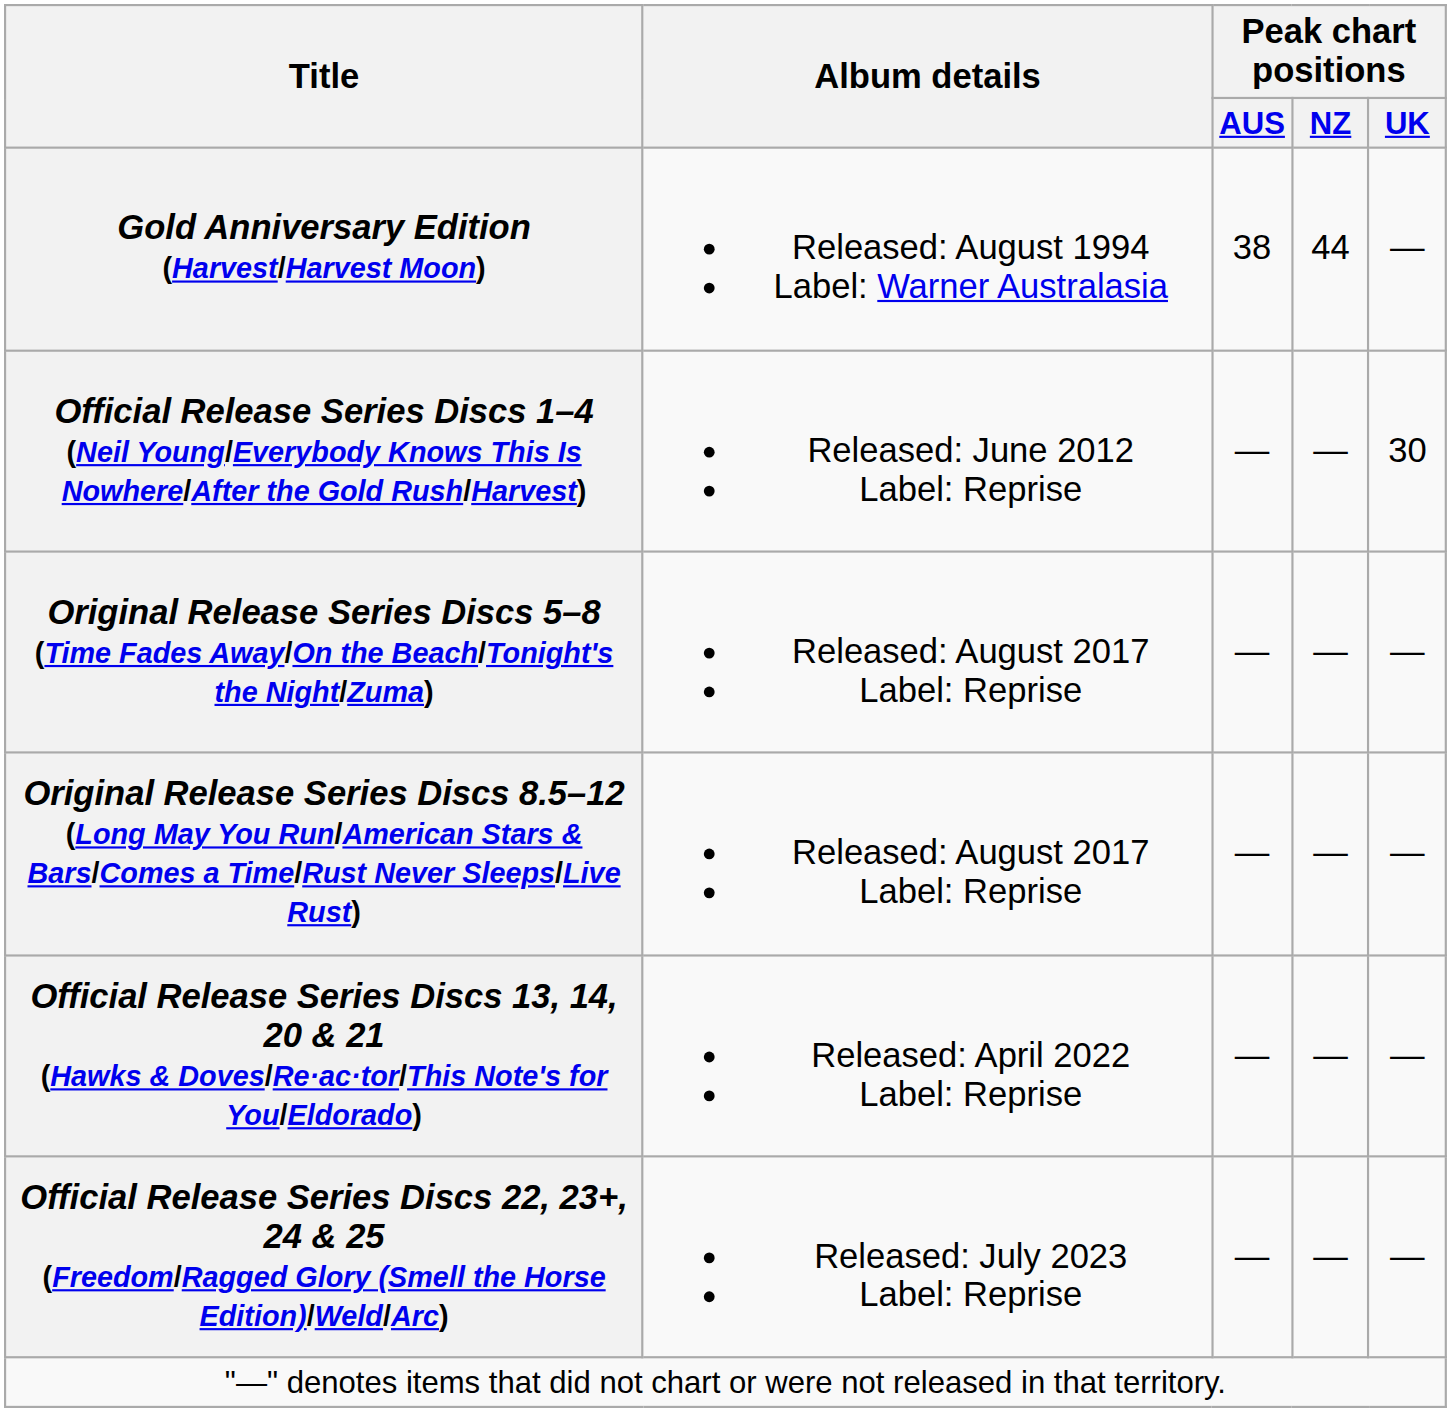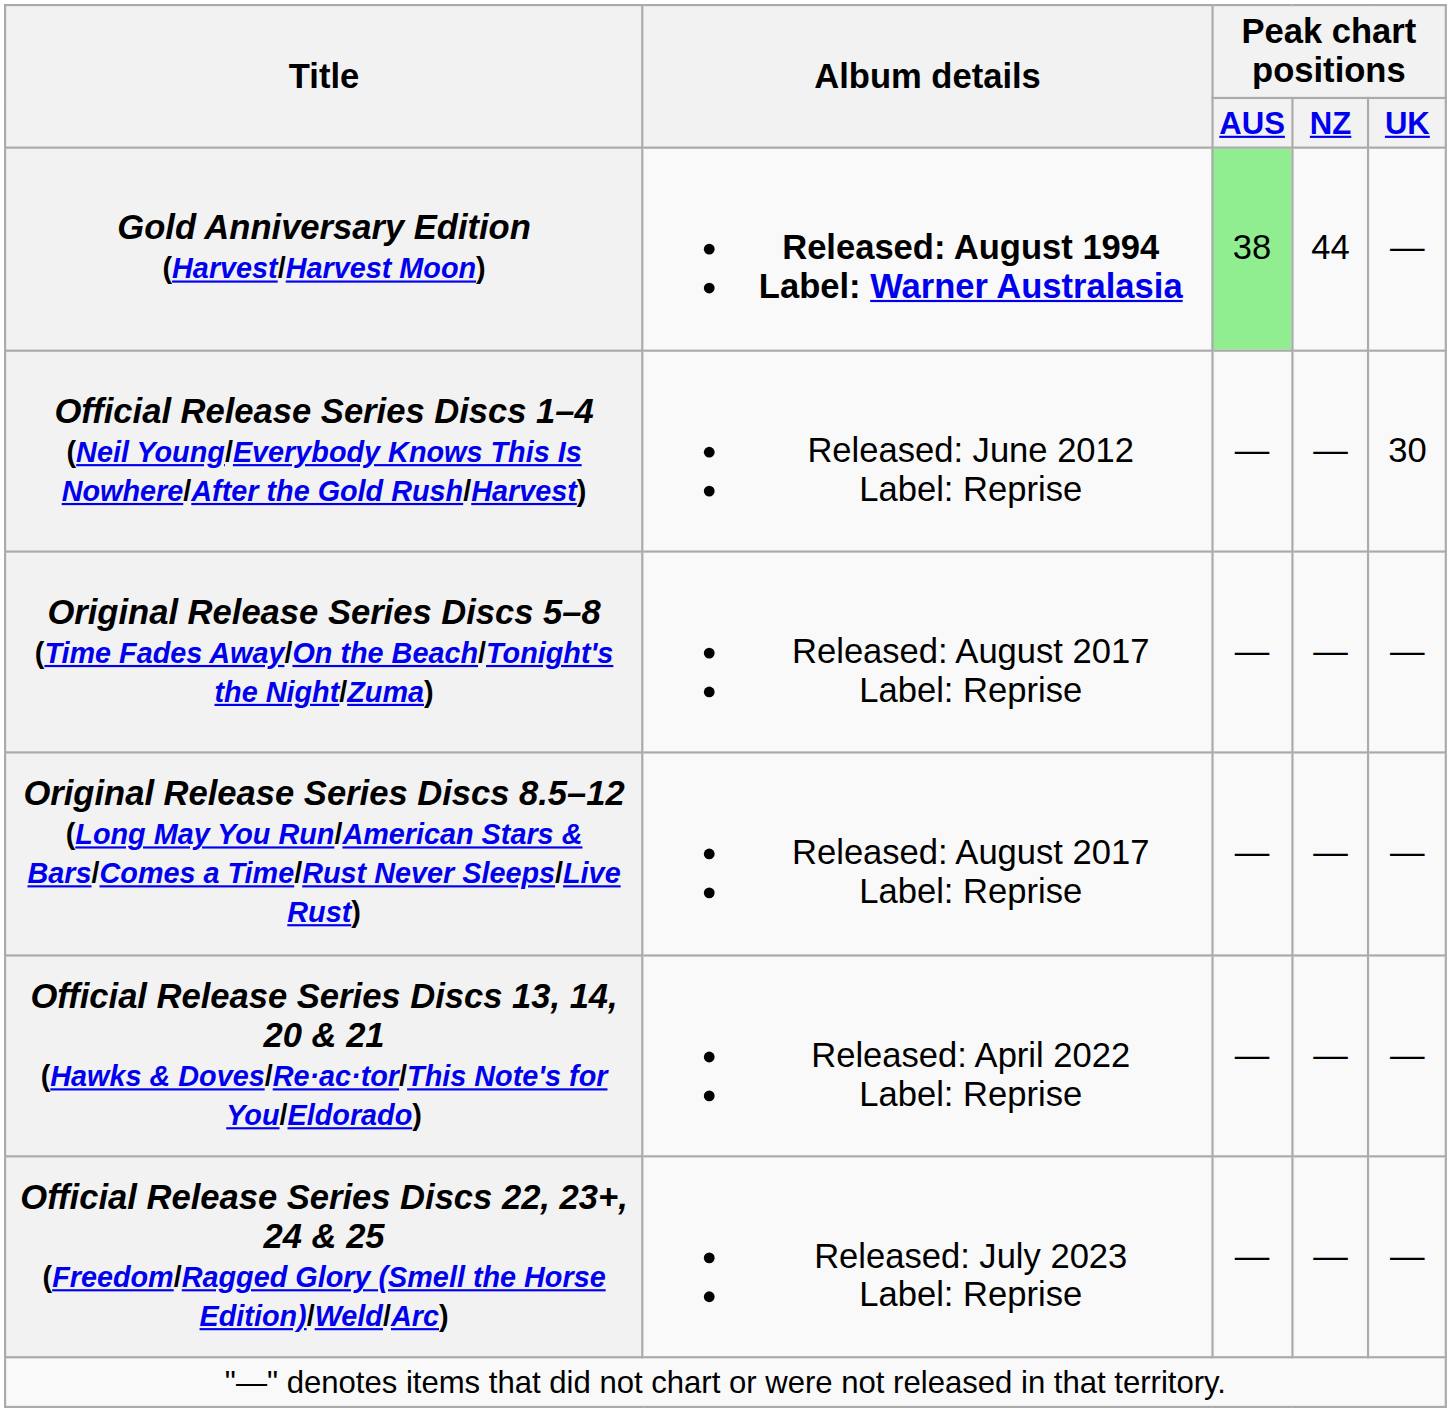(928, 268) normal -> (928, 268) bold
(1252, 248) no background -> (1252, 248) lightgreen background
